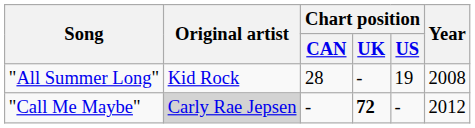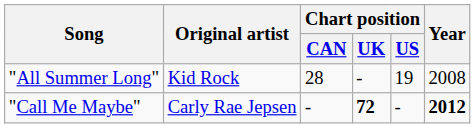(232, 107) lightgrey background -> (232, 107) no background
(447, 107) normal -> (447, 107) bold
